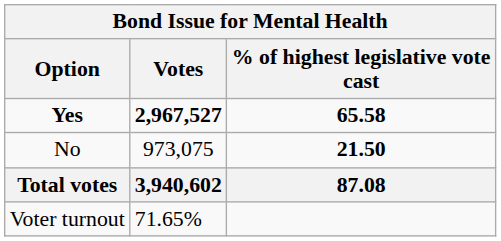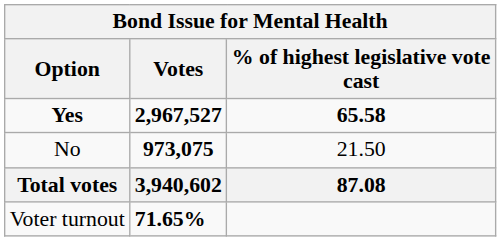(178, 149) normal -> (178, 149) bold
(361, 149) bold -> (361, 149) normal
(168, 218) normal -> (170, 218) bold
